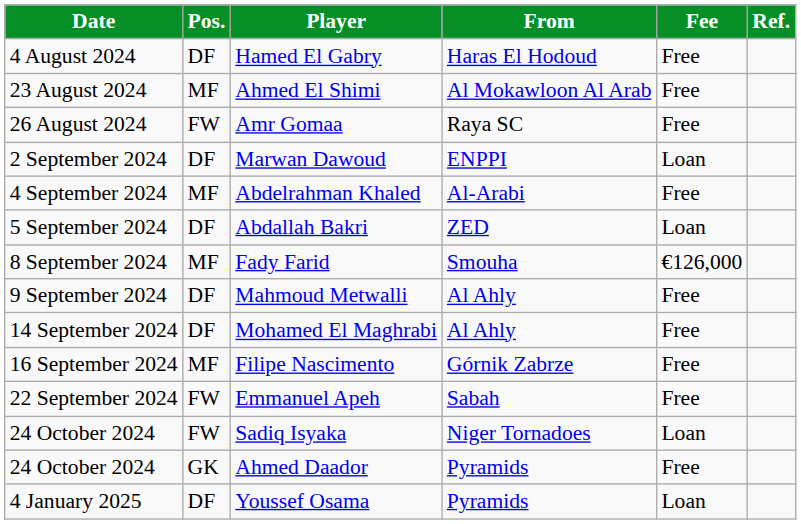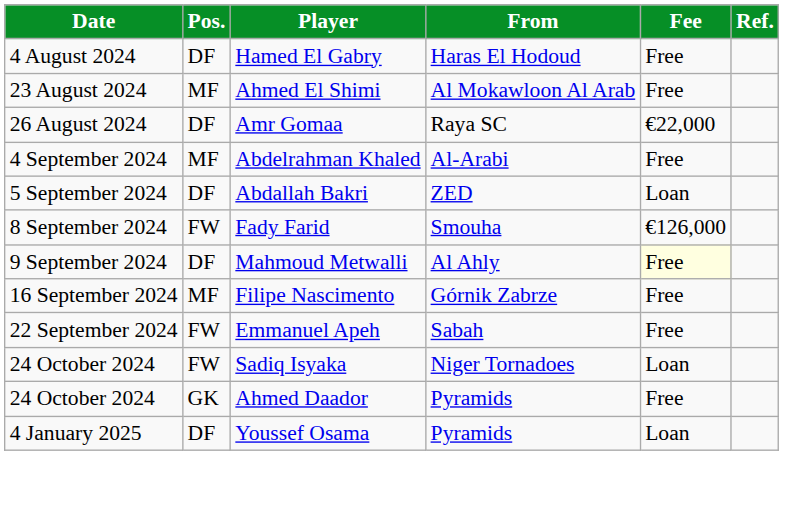(204, 124) FW -> (201, 124) DF
(681, 124) Free -> (680, 124) €22,000
- row: (311, 158)
(203, 261) MF -> (204, 227) FW
(681, 295) no background -> (664, 261) lightyellow background
- row: (336, 329)
